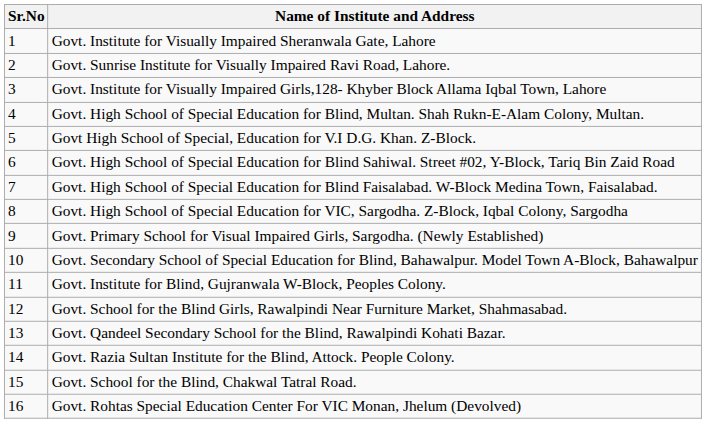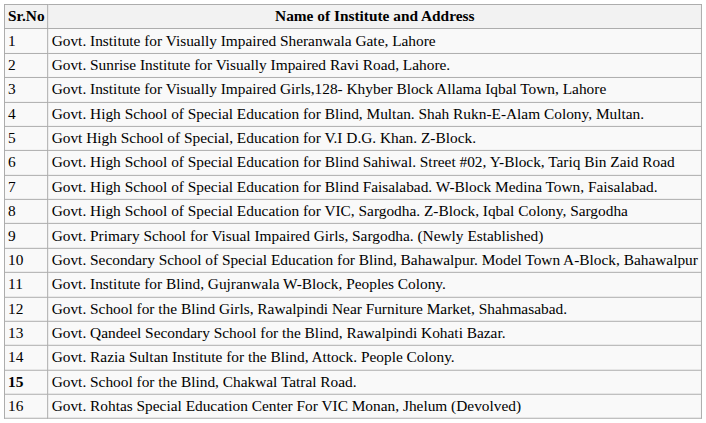(16, 382) normal -> (16, 382) bold
